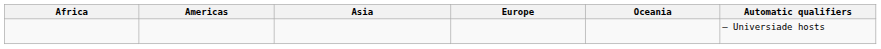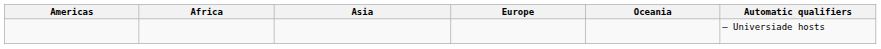columns swapped: (72, 12) <-> (207, 12)
